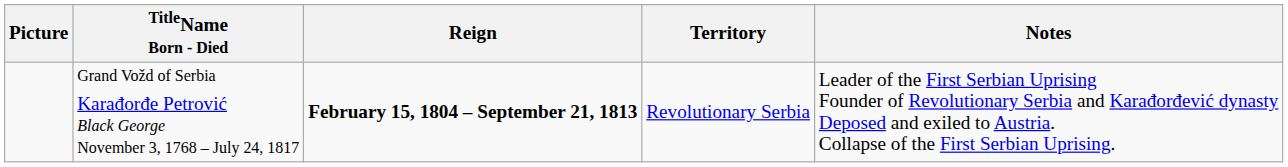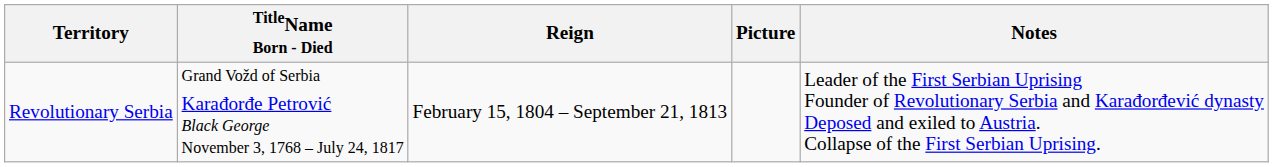columns swapped: (39, 33) <-> (728, 33)
(473, 111) bold -> (570, 111) normal
